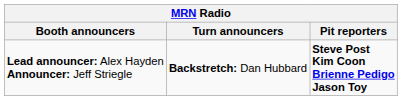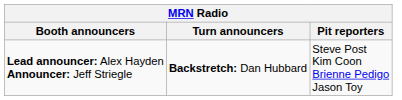(354, 68) bold -> (351, 68) normal
